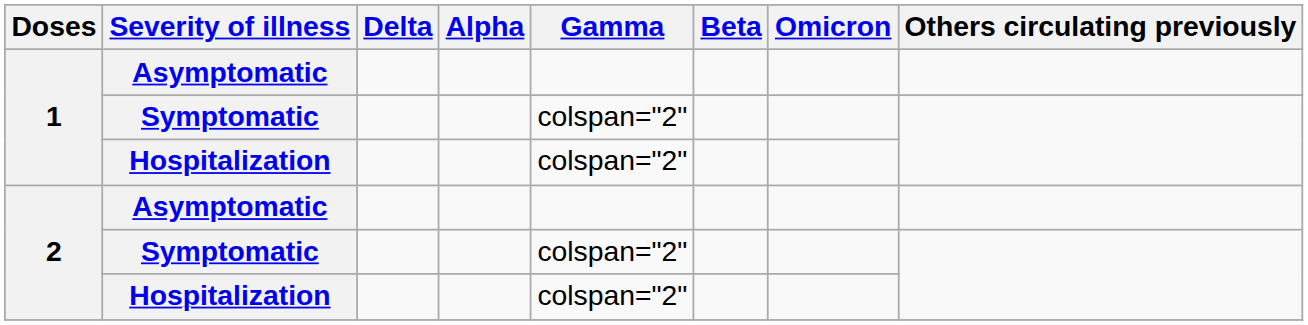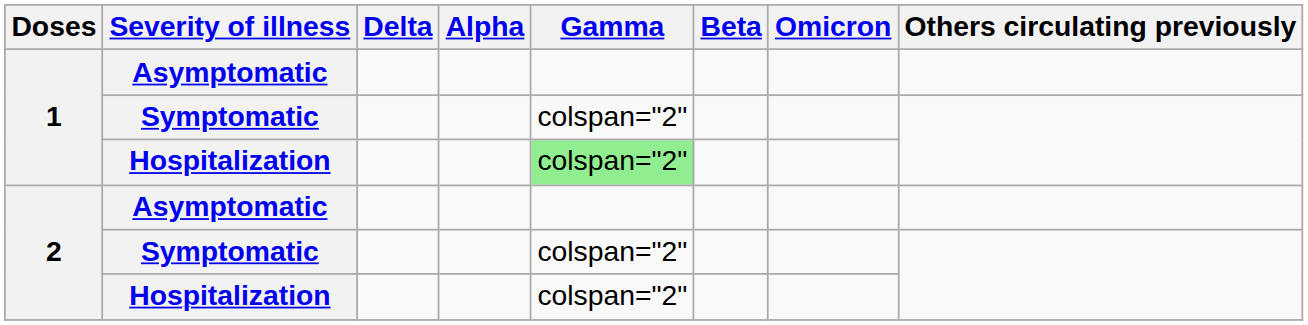(612, 161) no background -> (612, 161) lightgreen background
